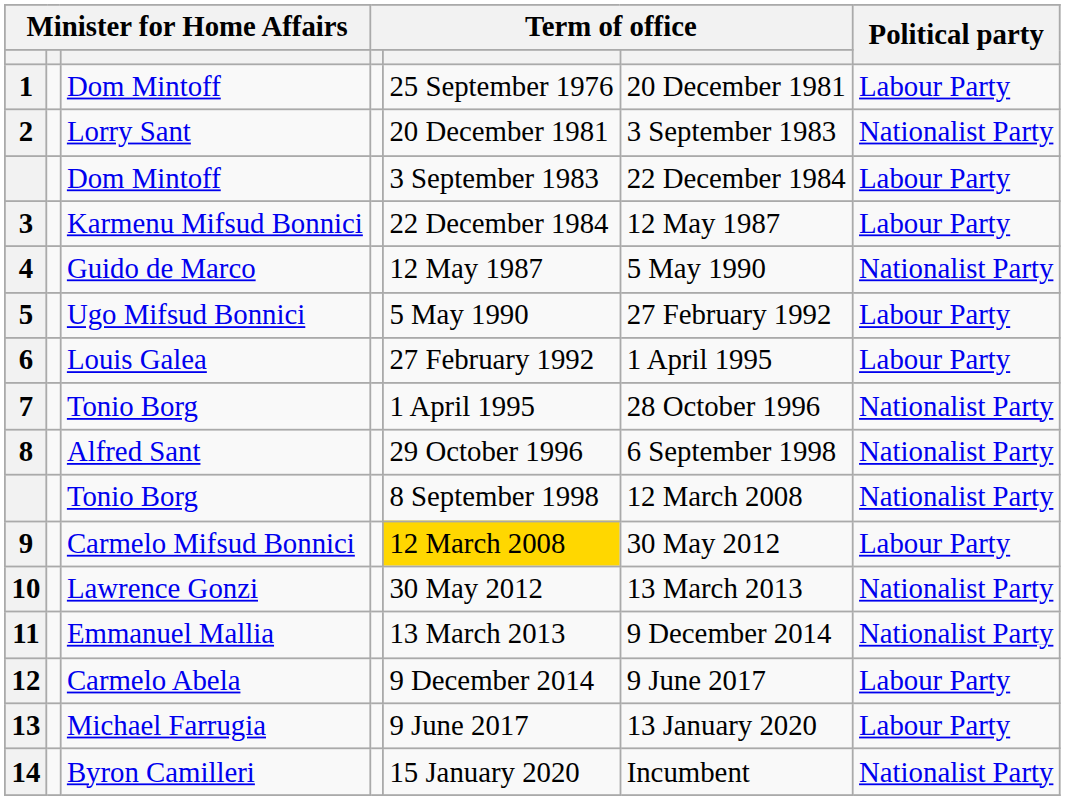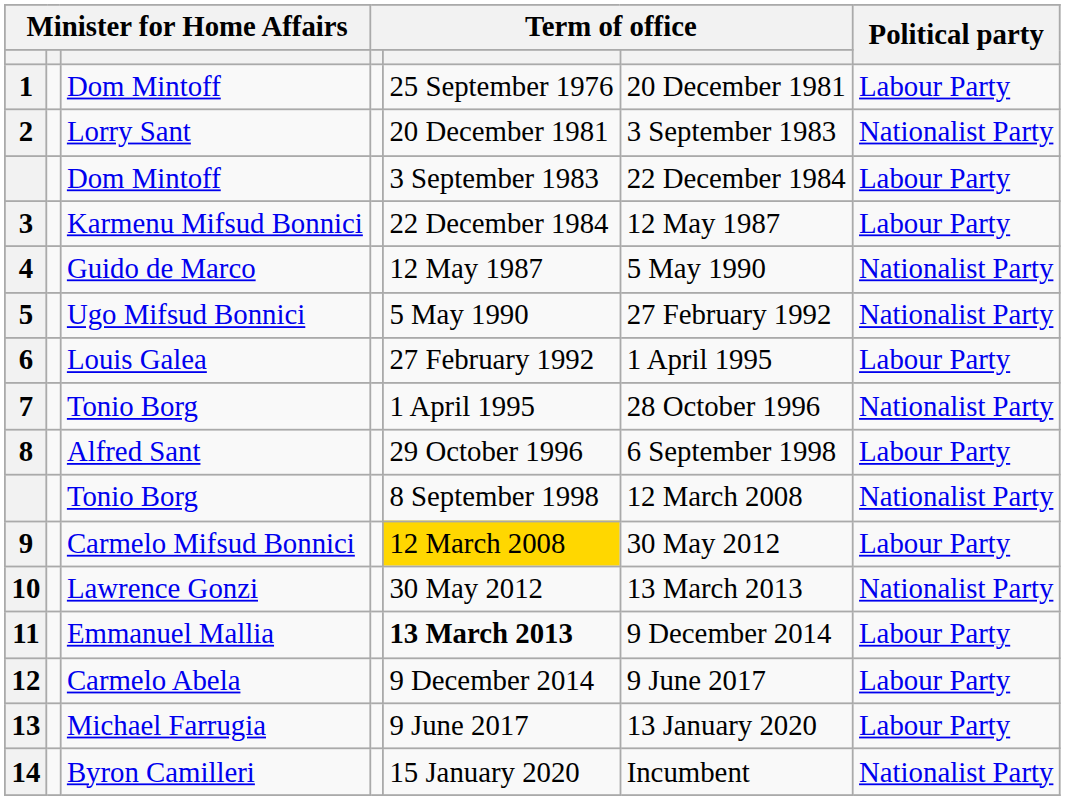(935, 314) Labour Party -> (956, 314) Nationalist Party
(956, 451) Nationalist Party -> (935, 451) Labour Party
(477, 634) normal -> (481, 634) bold
(956, 634) Nationalist Party -> (935, 634) Labour Party
